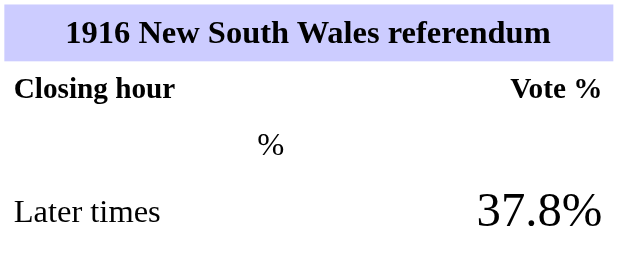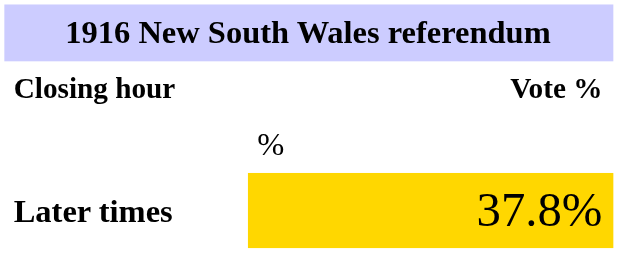(87, 210) normal -> (93, 210) bold
(539, 210) no background -> (539, 210) gold background
